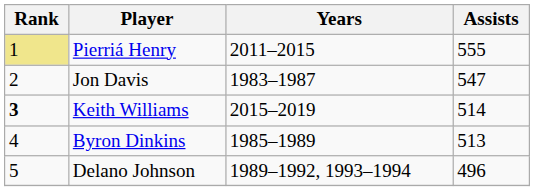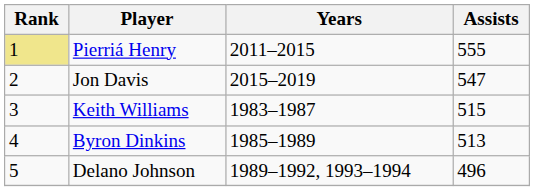(273, 79) 1983–1987 -> (273, 79) 2015–2019
(14, 110) bold -> (14, 110) normal
(273, 110) 2015–2019 -> (273, 110) 1983–1987
(472, 110) 514 -> (472, 110) 515
